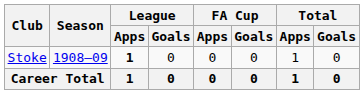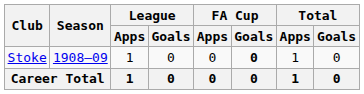(130, 57) bold -> (130, 57) normal
(254, 57) normal -> (254, 57) bold
